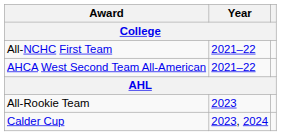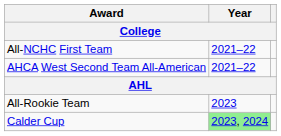(240, 121) no background -> (240, 121) lightgreen background
